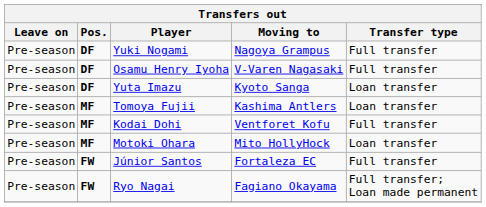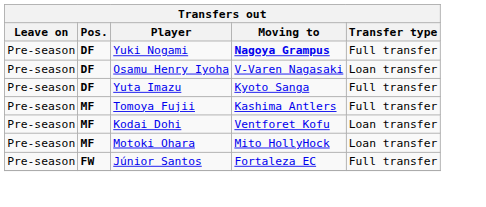(282, 51) normal -> (282, 51) bold
(393, 69) Full transfer -> (393, 69) Loan transfer
(393, 87) Loan transfer -> (393, 87) Full transfer
(393, 106) Loan transfer -> (393, 106) Full transfer
(393, 124) Full transfer -> (393, 124) Loan transfer
- row: (144, 186)
